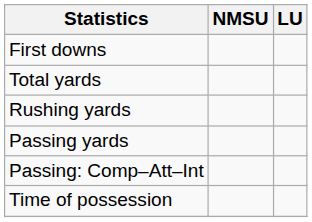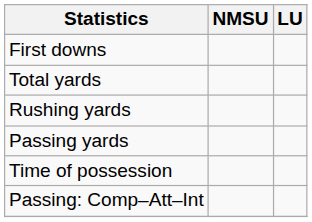rows swapped: (106, 170) <-> (91, 200)
